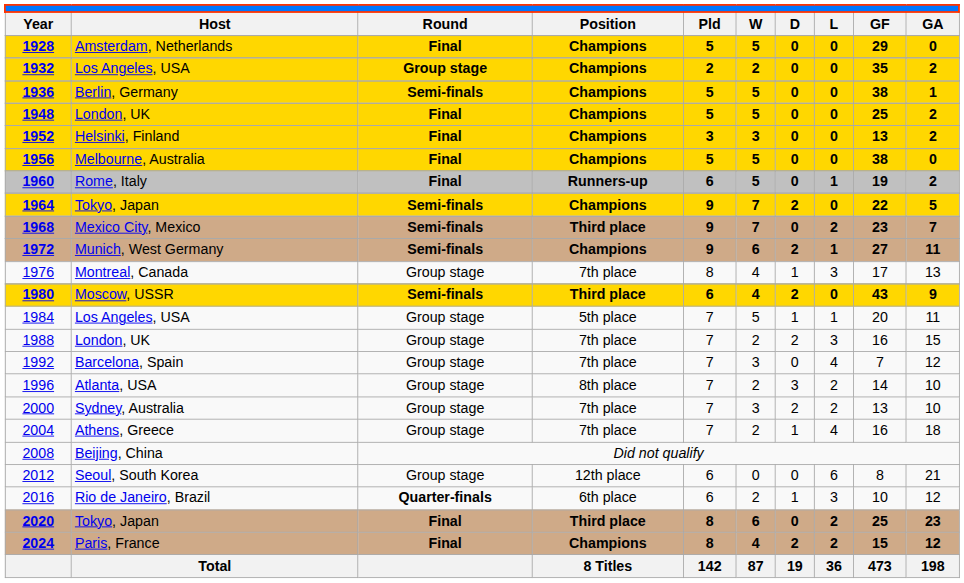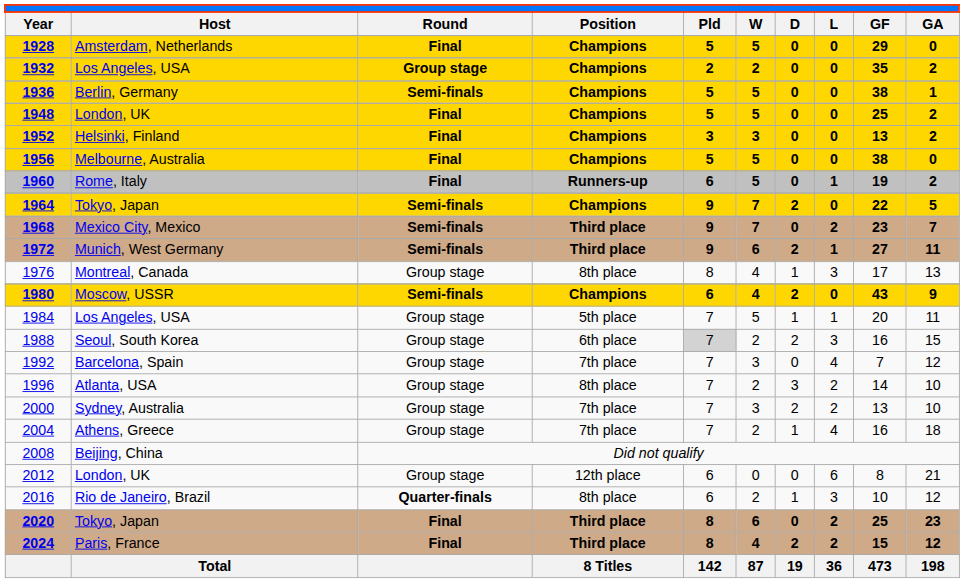(608, 249) Champions -> (608, 249) Third place
(608, 272) 7th place -> (608, 272) 8th place
(608, 295) Third place -> (608, 295) Champions
(113, 340) London, UK -> (137, 340) Seoul, South Korea
(608, 340) 7th place -> (608, 340) 6th place
(710, 340) no background -> (710, 340) lightgrey background
(137, 475) Seoul, South Korea -> (113, 475) London, UK
(608, 498) 6th place -> (608, 498) 8th place
(608, 543) Champions -> (608, 543) Third place
